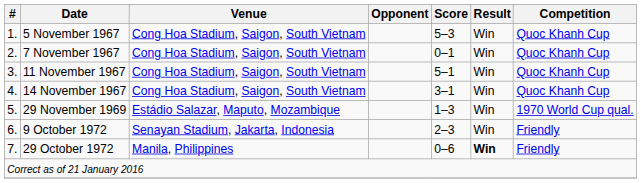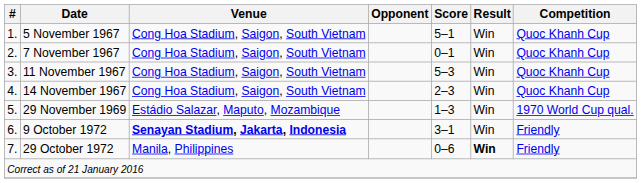(444, 33) 5–3 -> (444, 33) 5–1
(444, 72) 5–1 -> (444, 72) 5–3
(444, 91) 3–1 -> (444, 91) 2–3
(233, 130) normal -> (239, 130) bold
(444, 130) 2–3 -> (444, 130) 3–1
